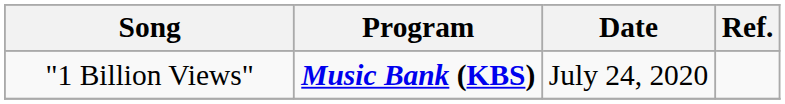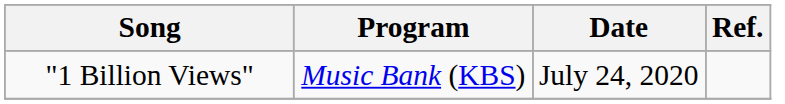(418, 74) bold -> (413, 74) normal
